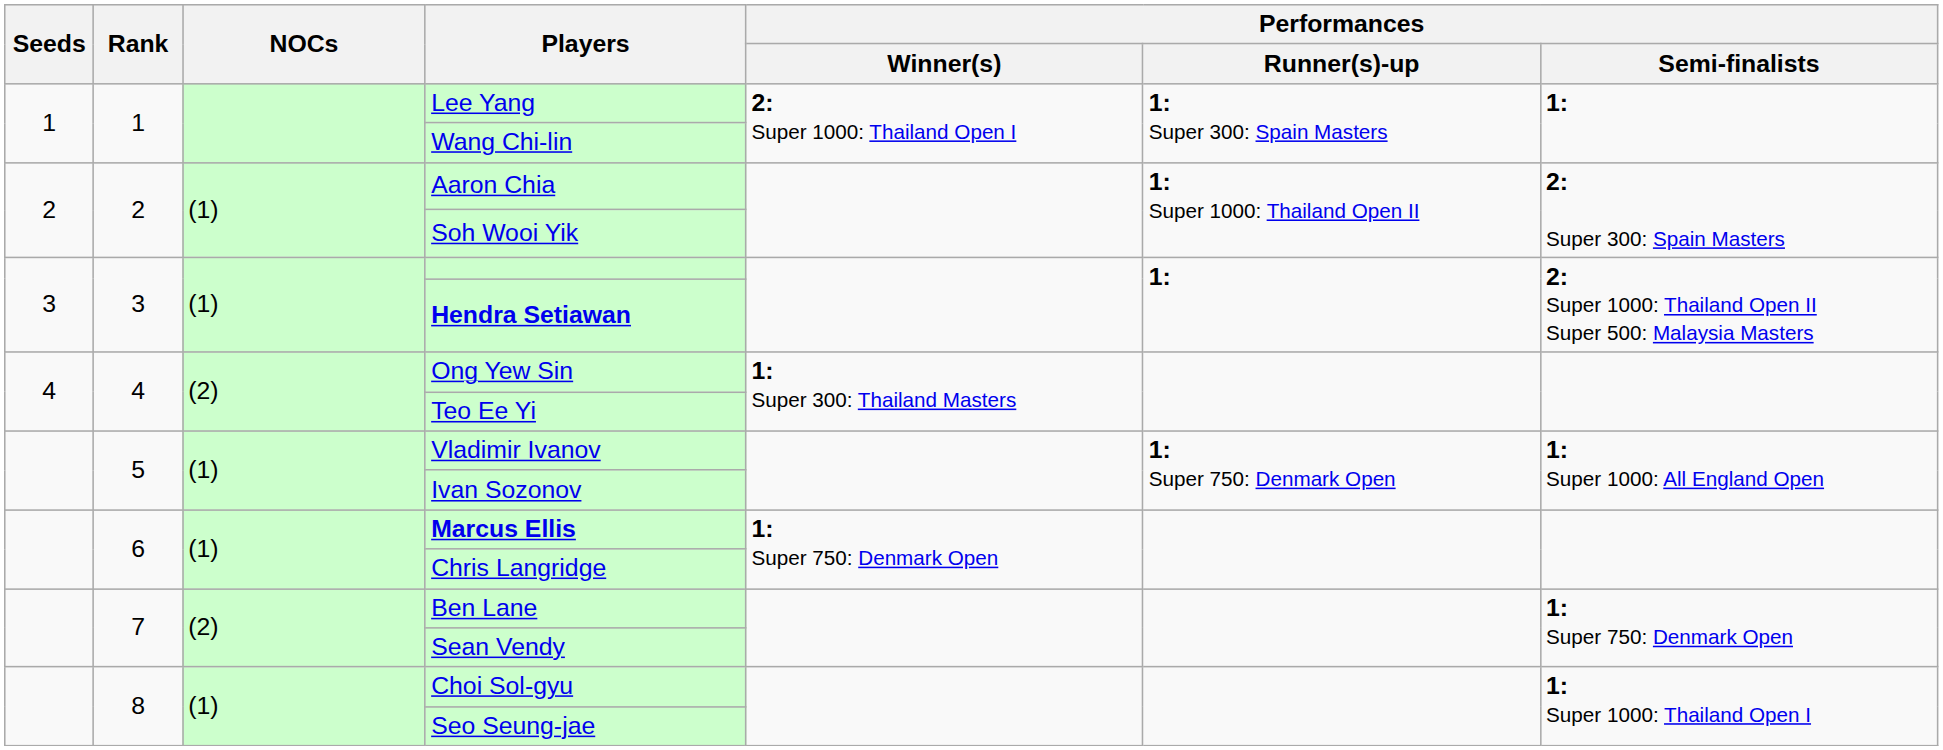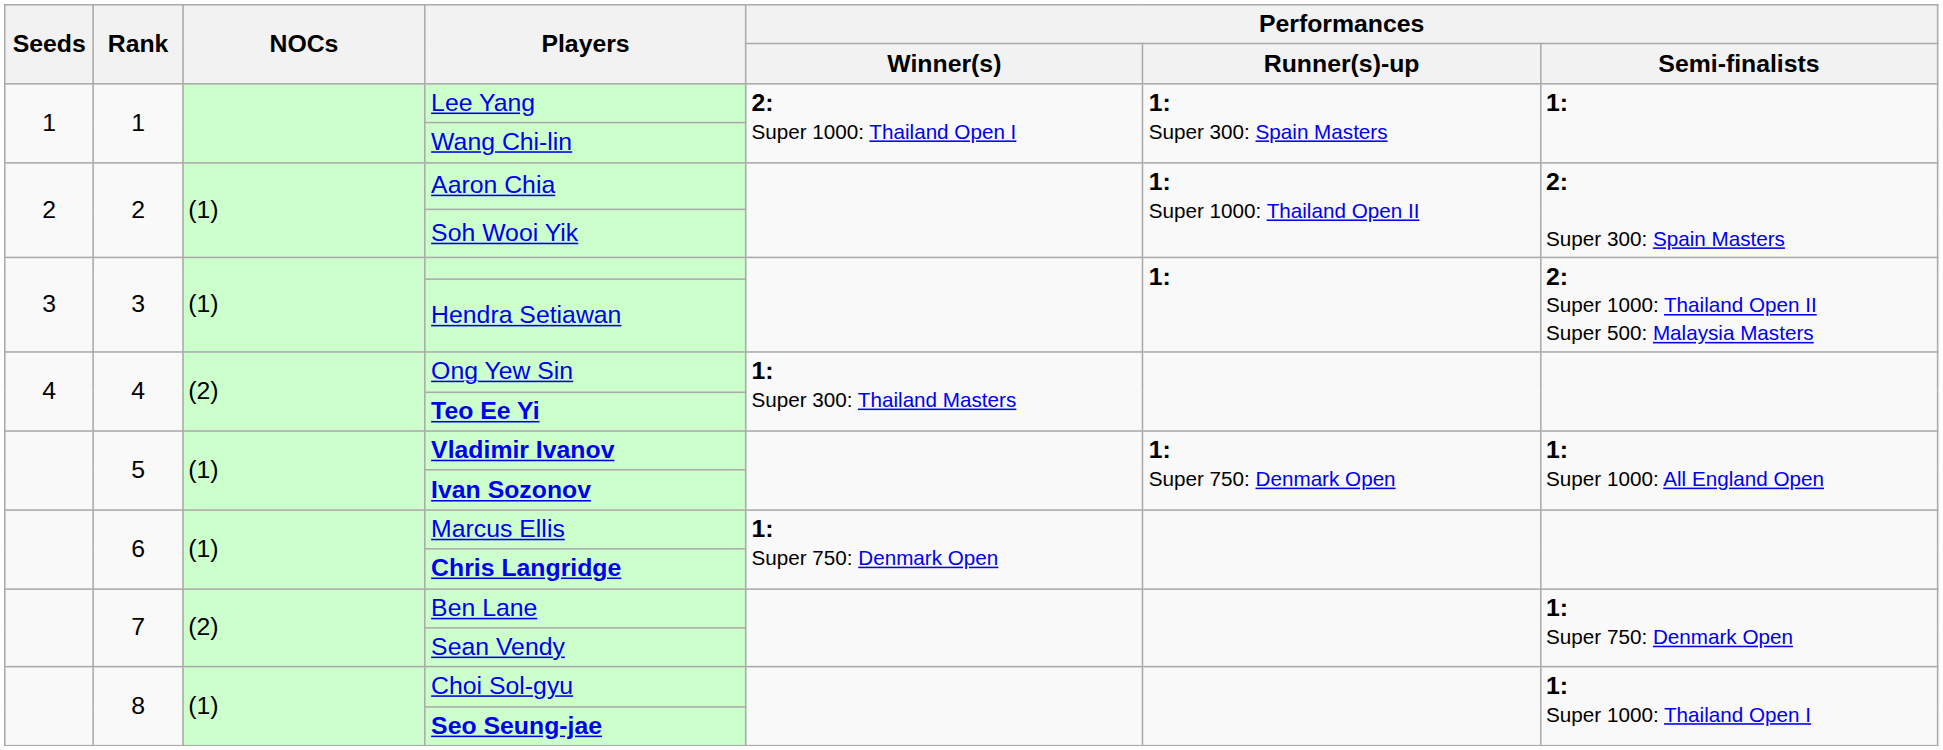(531, 315) bold -> (526, 315) normal
(484, 411) normal -> (485, 411) bold
(516, 450) normal -> (523, 450) bold
(506, 489) normal -> (511, 489) bold
(504, 529) bold -> (498, 529) normal
(519, 568) normal -> (526, 568) bold
(513, 725) normal -> (517, 725) bold
